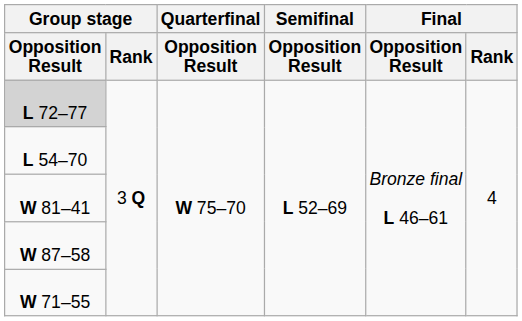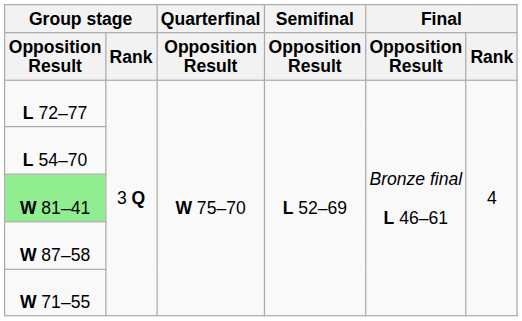(55, 113) lightgrey background -> (55, 113) no background
(55, 208) no background -> (55, 208) lightgreen background
